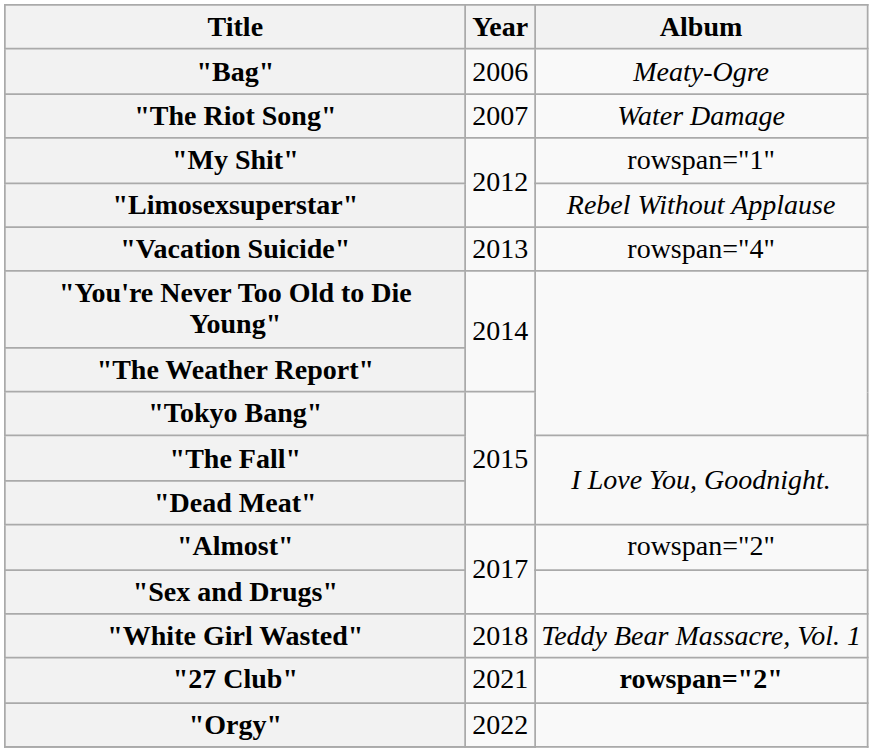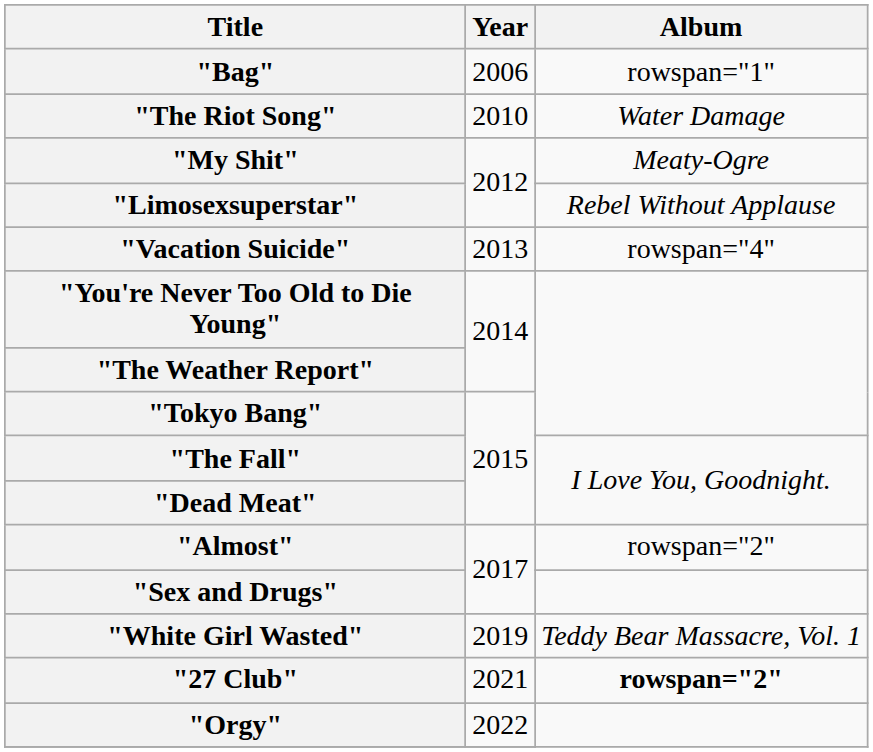(701, 71) Meaty-Ogre -> (701, 71) rowspan="1"
(500, 115) 2007 -> (500, 115) 2010
(701, 159) rowspan="1" -> (701, 159) Meaty-Ogre
(500, 635) 2018 -> (500, 635) 2019
